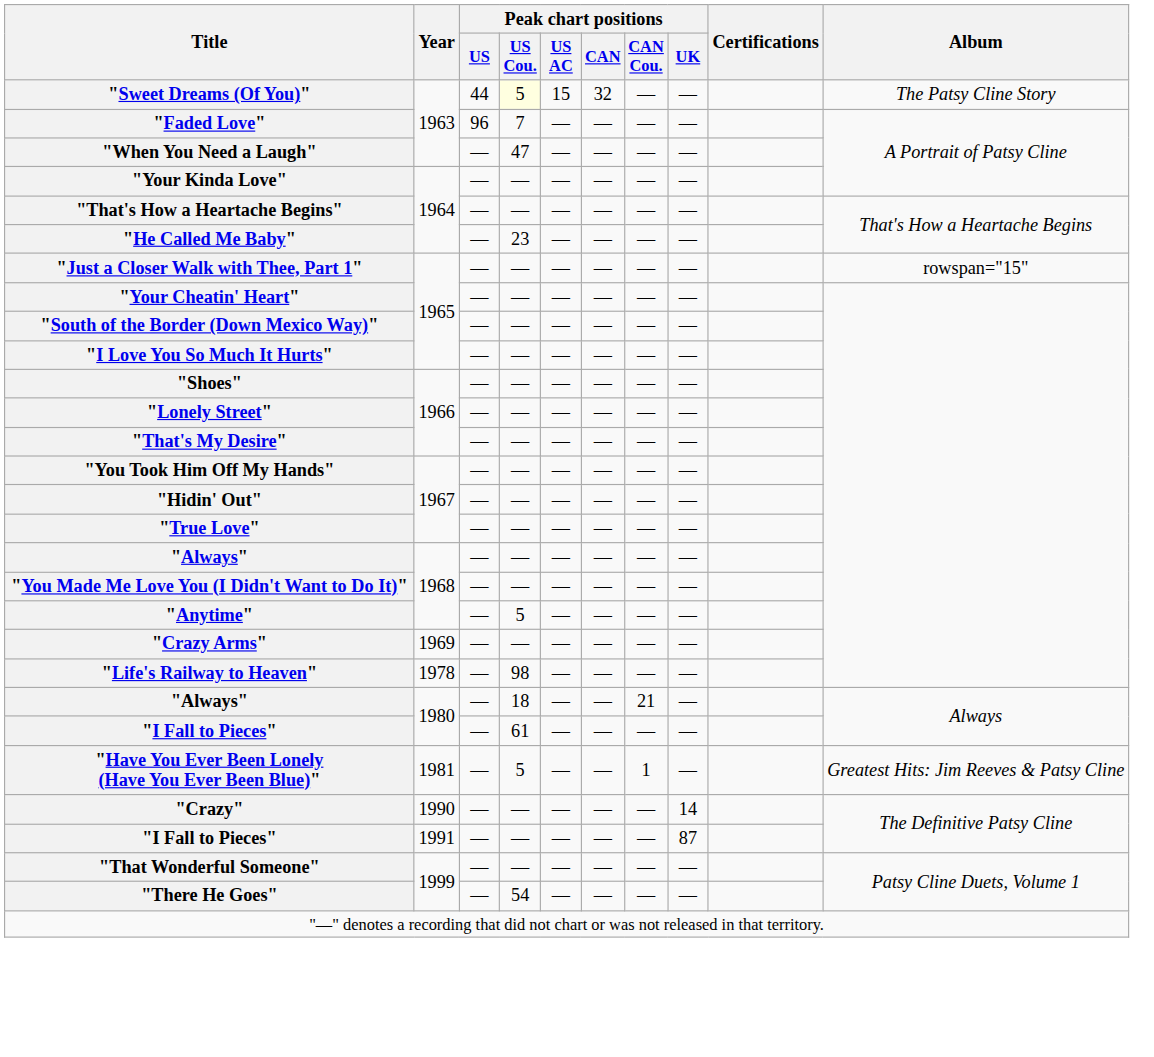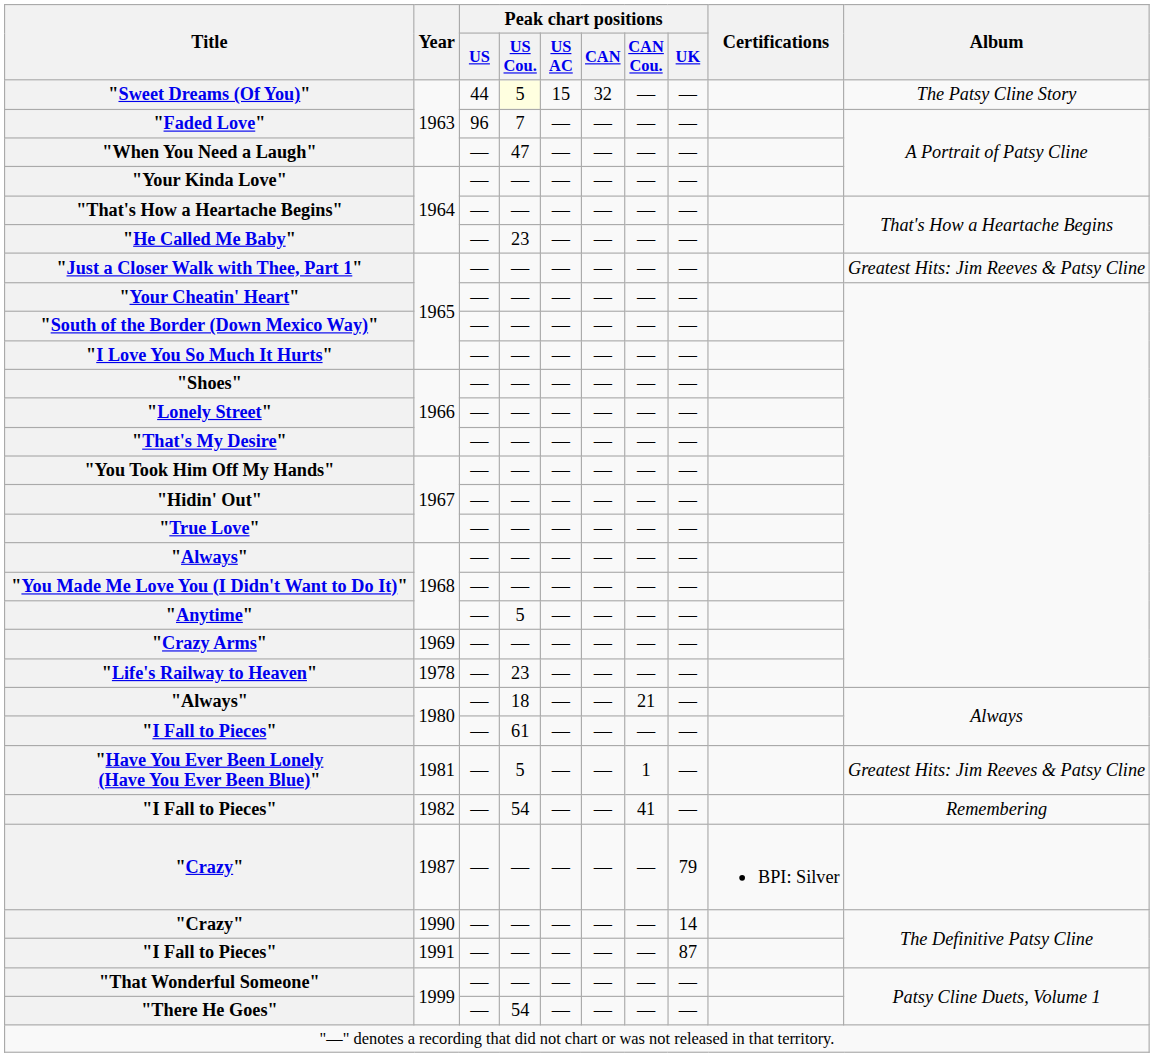(976, 267) rowspan="15" -> (997, 267) Greatest Hits: Jim Reeves & Patsy Cline
(520, 672) 98 -> (520, 672) 23
+ row: (209, 809)
+ row: (209, 866)
